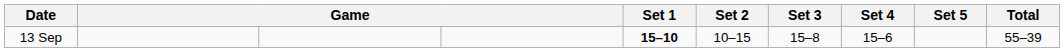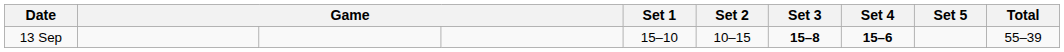(659, 37) bold -> (659, 37) normal
(805, 37) normal -> (805, 37) bold
(878, 37) normal -> (878, 37) bold
